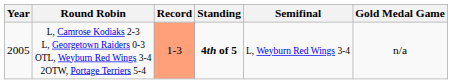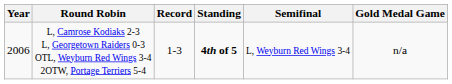(18, 50) 2005 -> (18, 50) 2006
(174, 50) lightsalmon background -> (174, 50) no background
